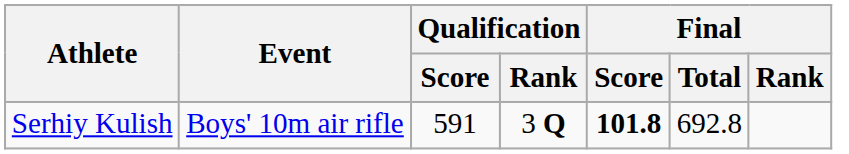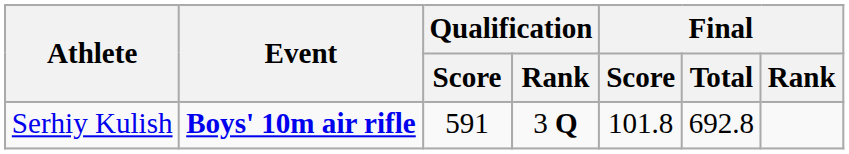(295, 124) normal -> (301, 124) bold
(629, 124) bold -> (641, 124) normal
